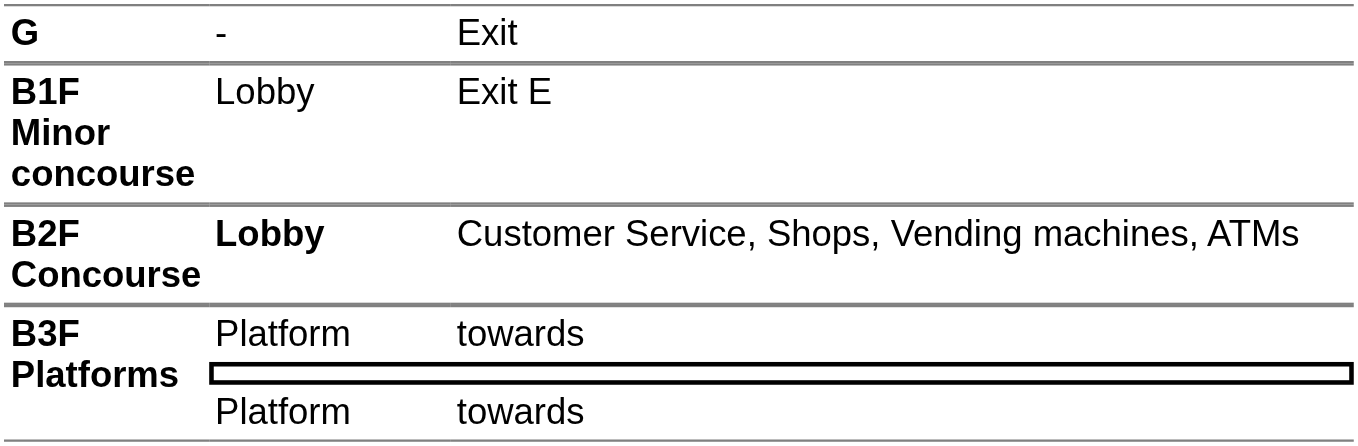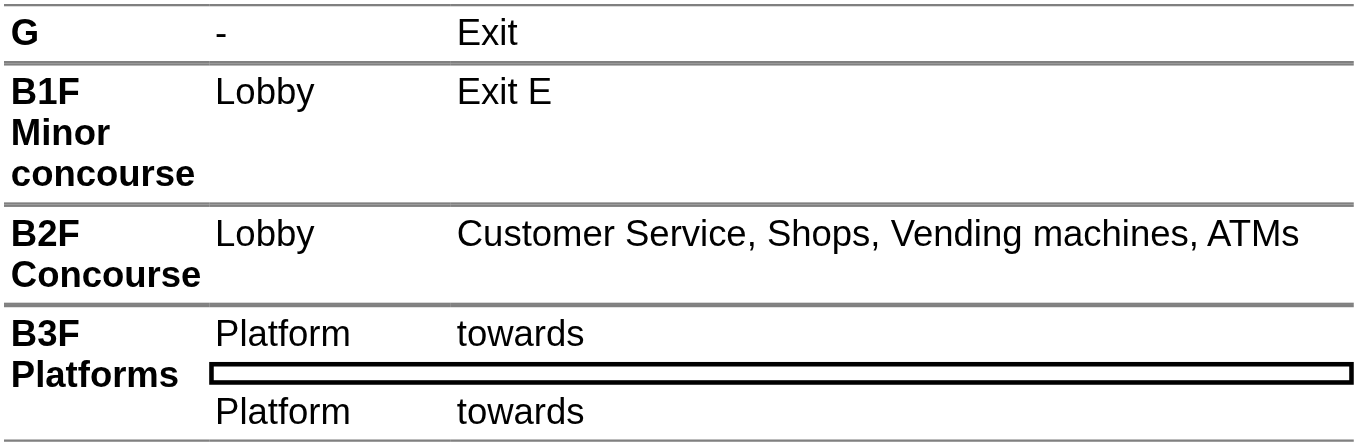(270, 233) bold -> (265, 233) normal
